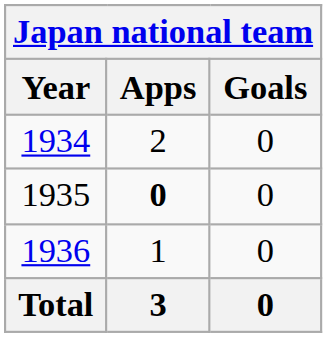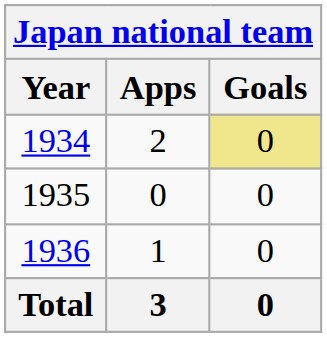(265, 140) no background -> (265, 140) khaki background
(158, 195) bold -> (158, 195) normal
